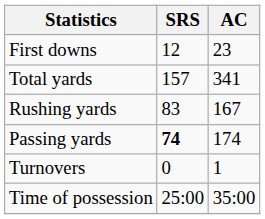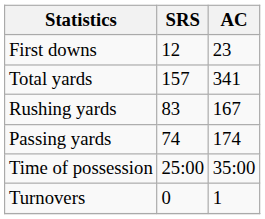(171, 138) bold -> (171, 138) normal
rows swapped: (47, 168) <-> (81, 198)
